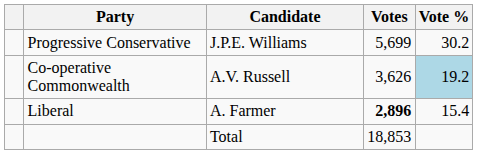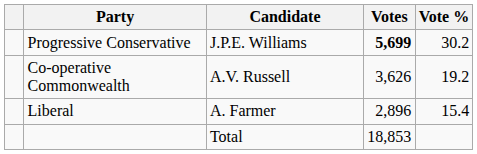(393, 42) normal -> (393, 42) bold
(455, 76) lightblue background -> (455, 76) no background
(393, 111) bold -> (393, 111) normal
